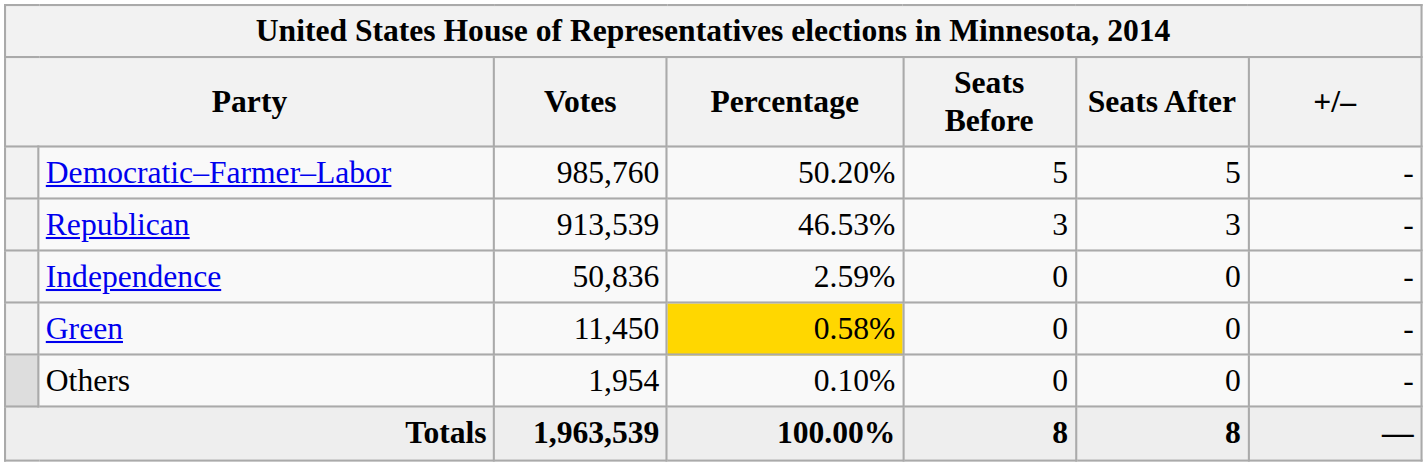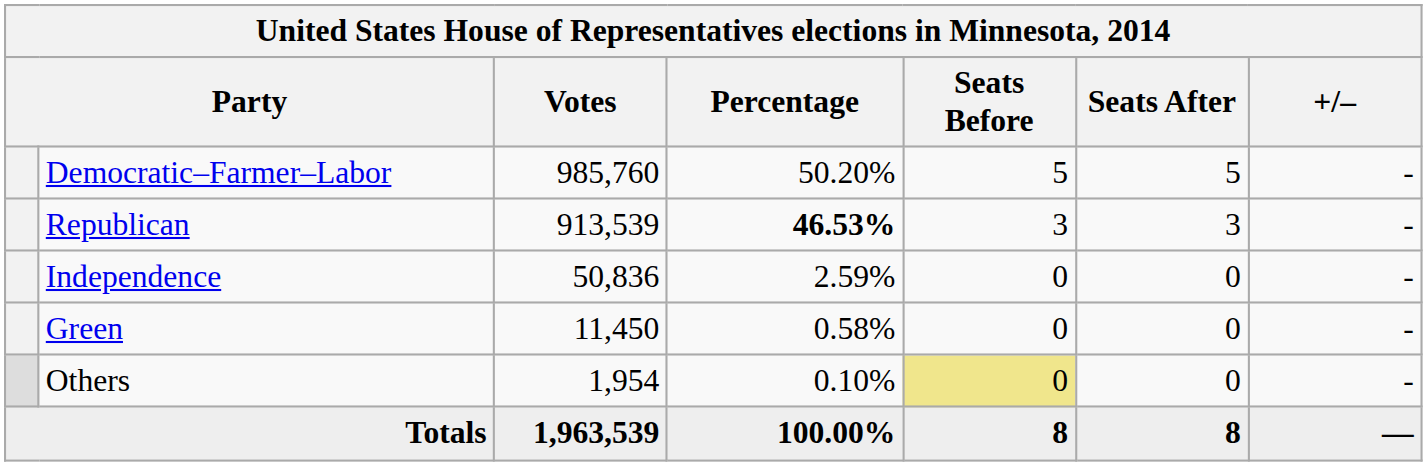(847, 224) normal -> (844, 224) bold
(855, 328) gold background -> (855, 328) no background
(1060, 380) no background -> (1060, 380) khaki background
